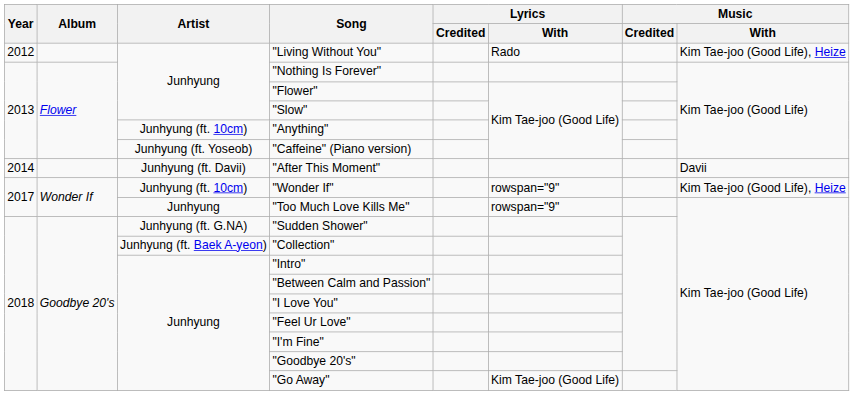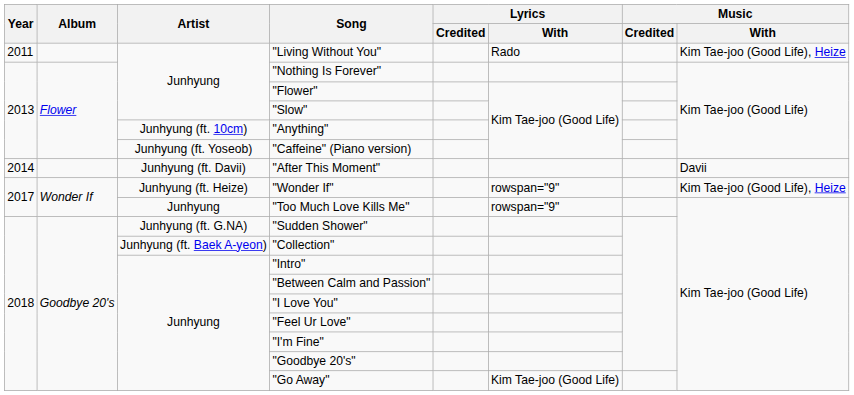(21, 52) 2012 -> (20, 52) 2011
(193, 187) Junhyung (ft. 10cm) -> (193, 187) Junhyung (ft. Heize)
